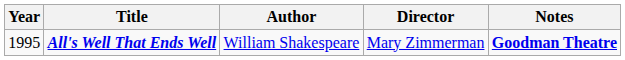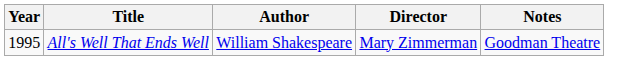(132, 42) bold -> (128, 42) normal
(554, 42) bold -> (542, 42) normal
